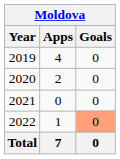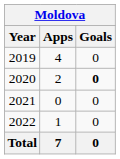(96, 79) normal -> (96, 79) bold
(96, 121) lightsalmon background -> (96, 121) no background
